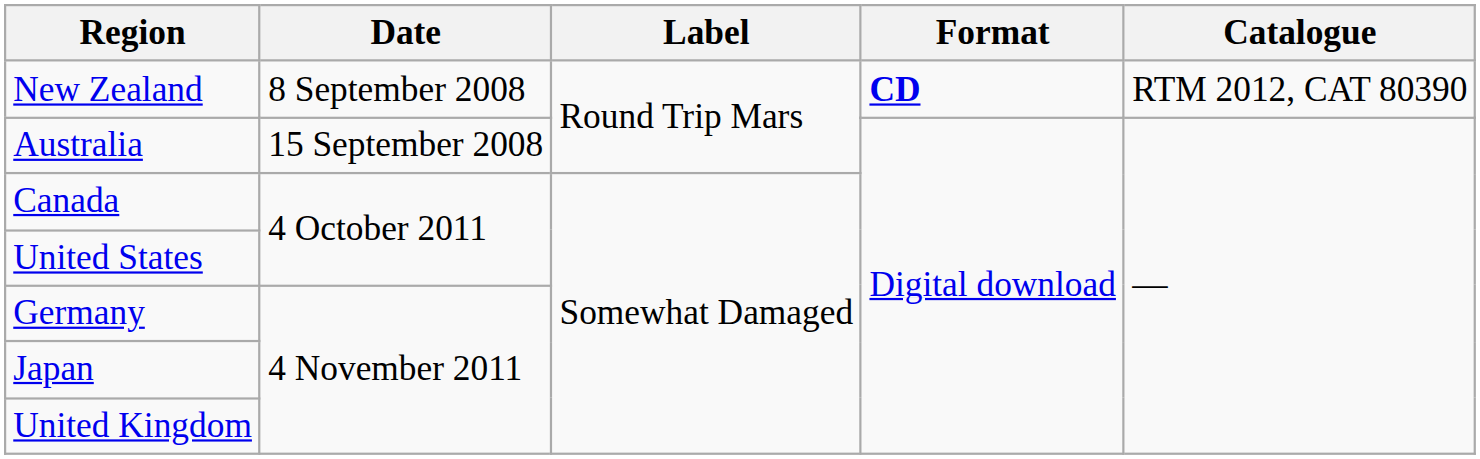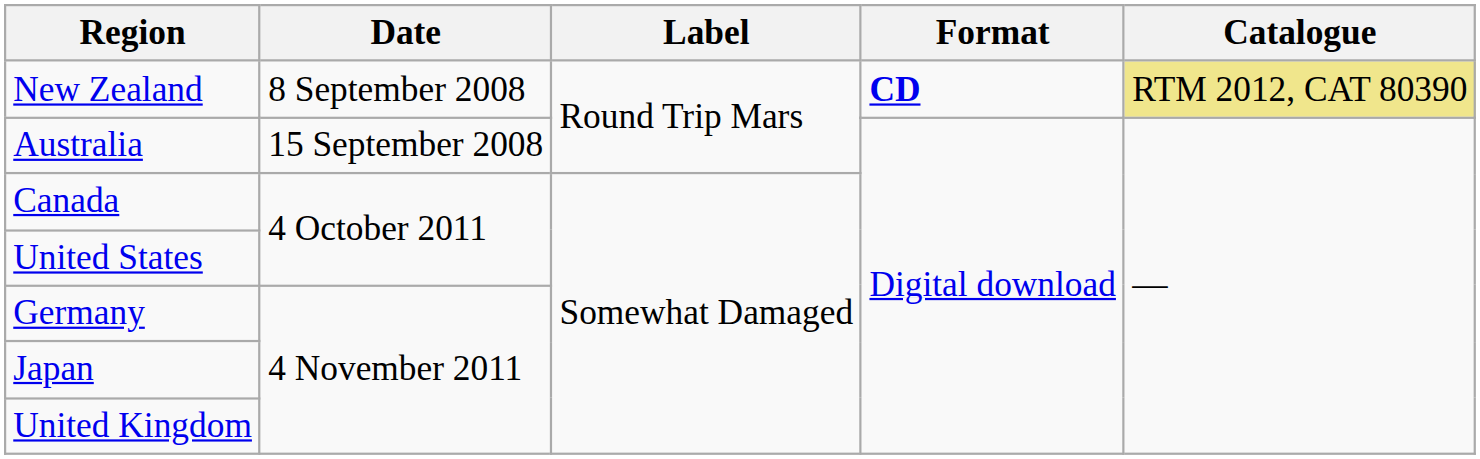(1300, 88) no background -> (1300, 88) khaki background
